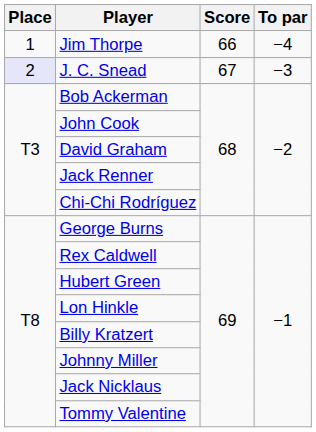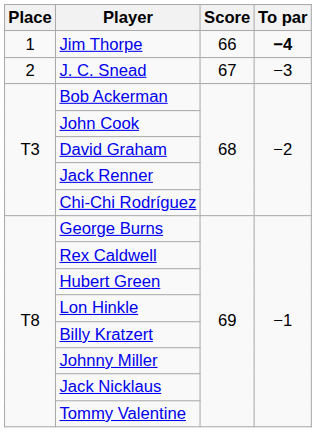(283, 44) normal -> (283, 44) bold
(30, 70) lavender background -> (30, 70) no background
